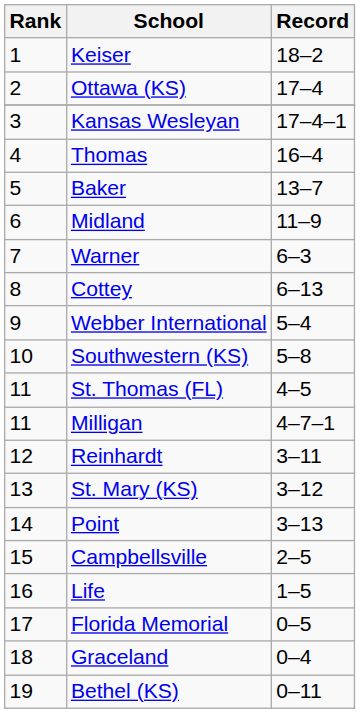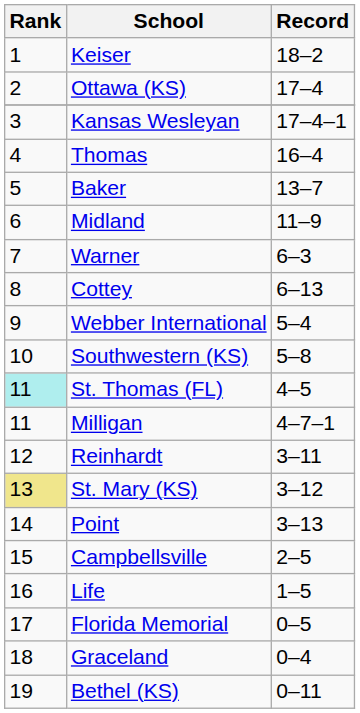(20, 389) no background -> (20, 389) paleturquoise background
(21, 490) no background -> (21, 490) khaki background
